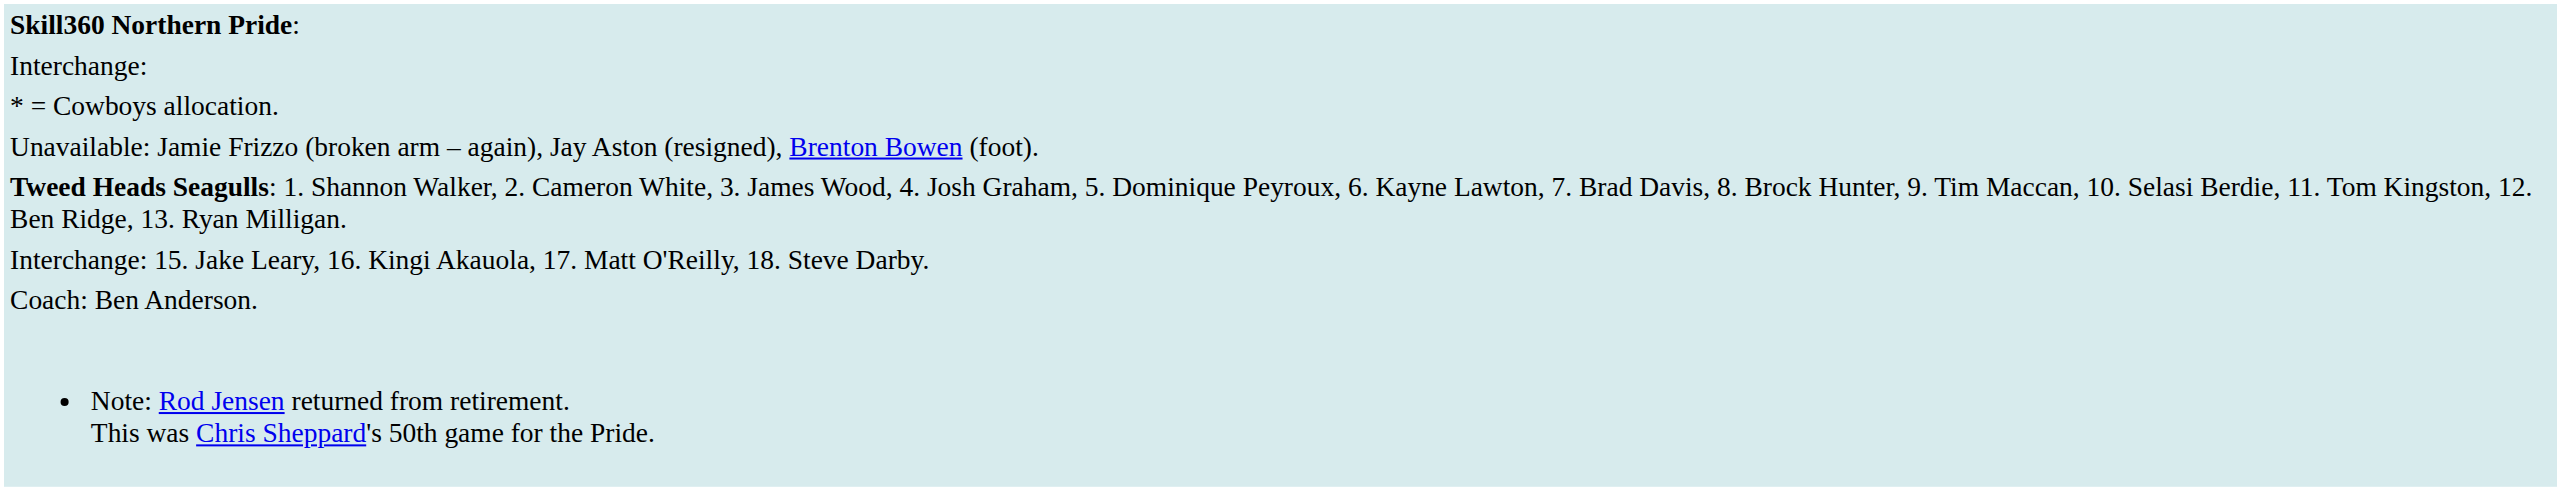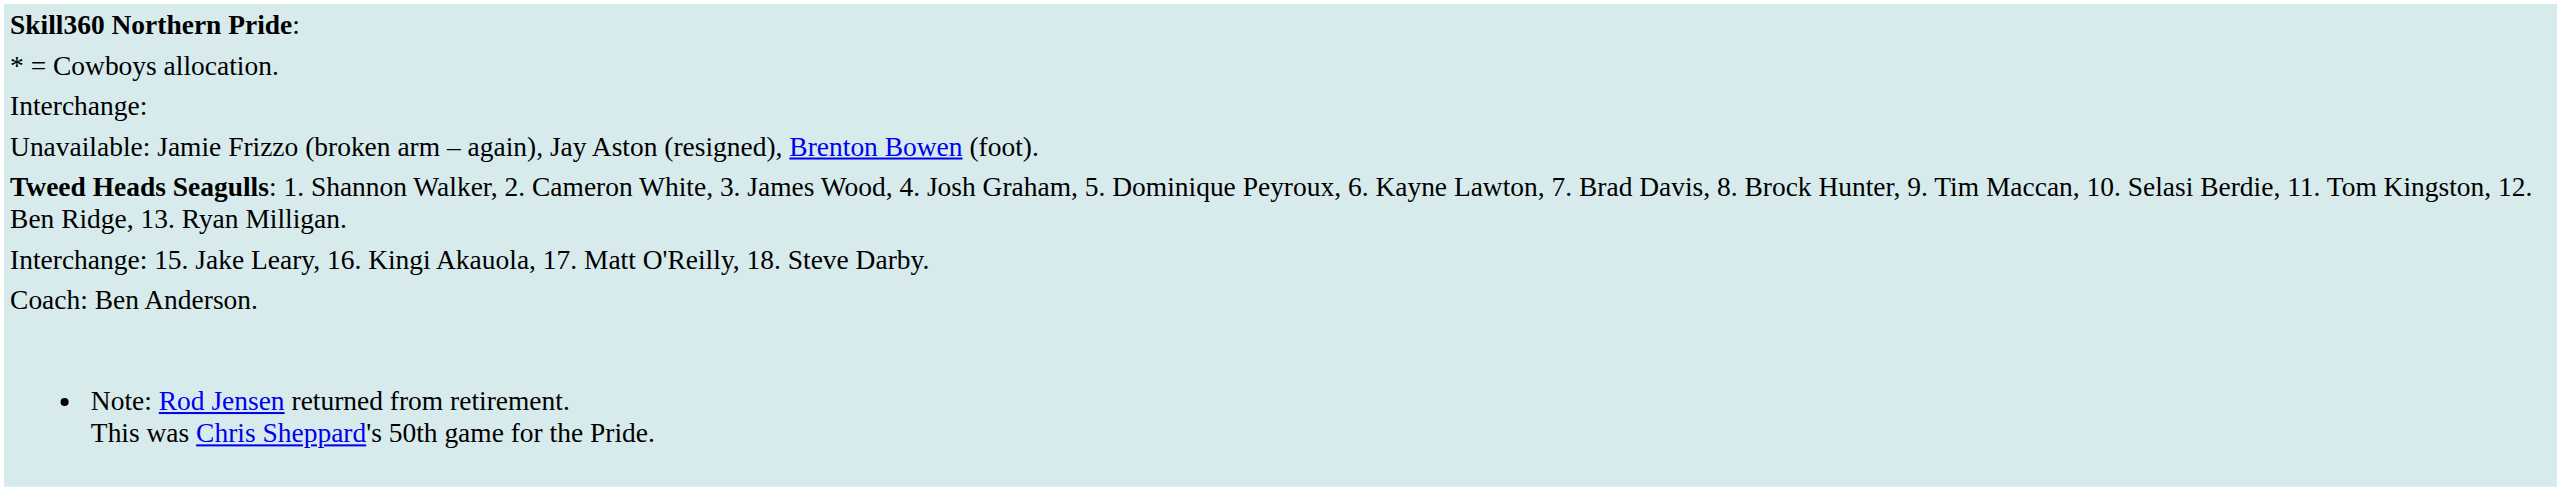(79, 66) Interchange: -> (144, 66) * = Cowboys allocation.
(144, 106) * = Cowboys allocation. -> (79, 106) Interchange:
